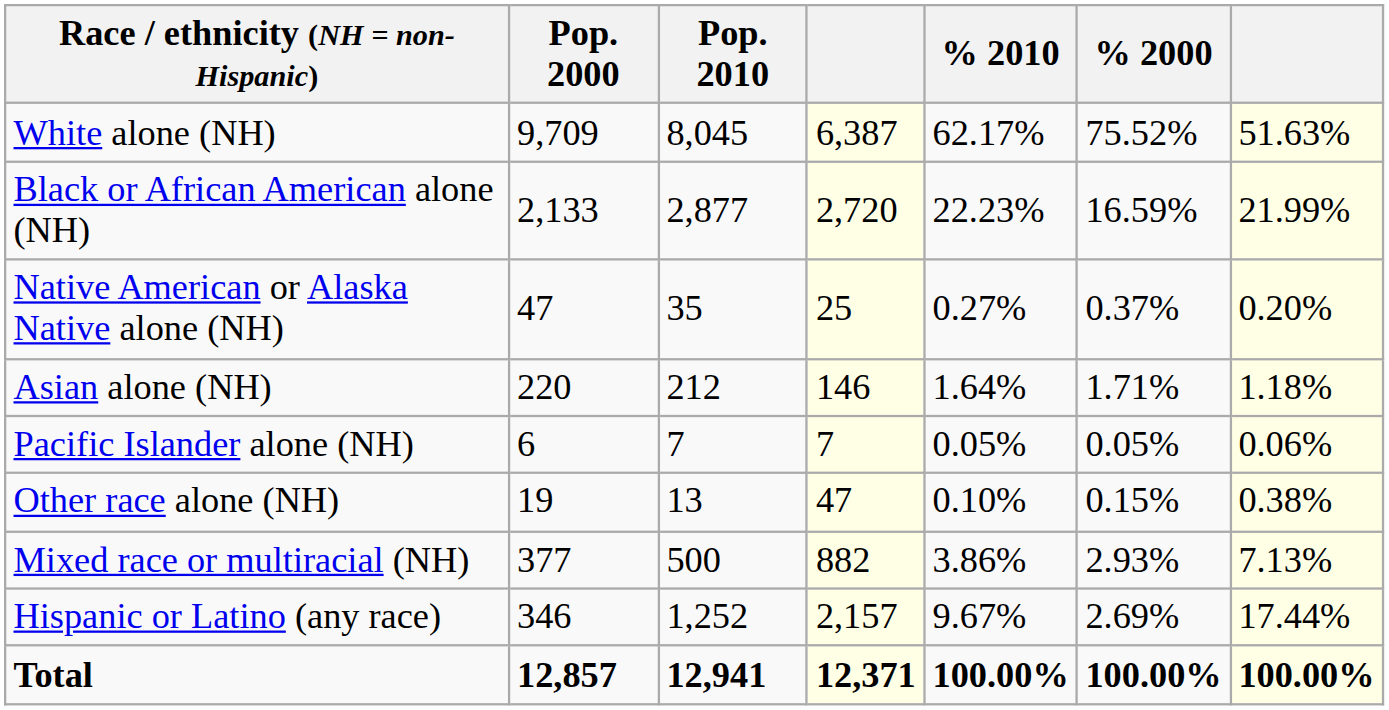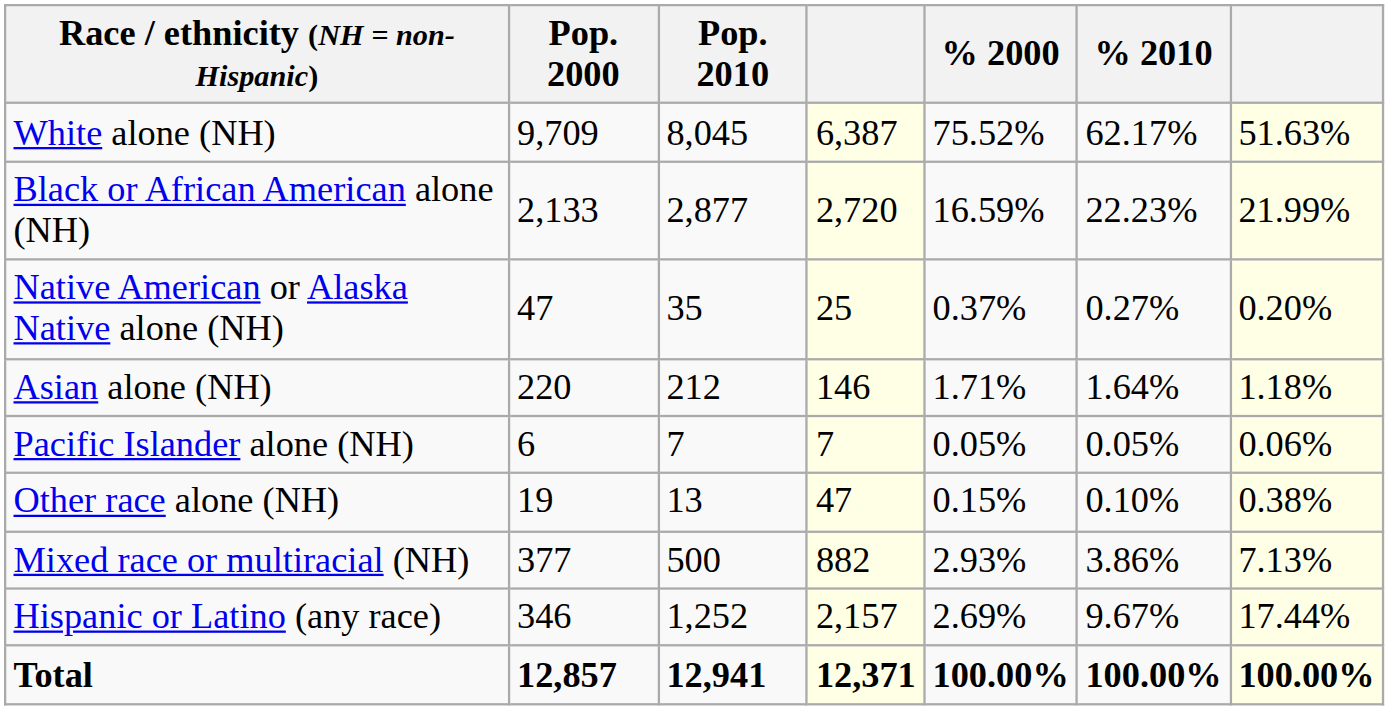columns swapped: (1154, 53) <-> (1001, 53)
